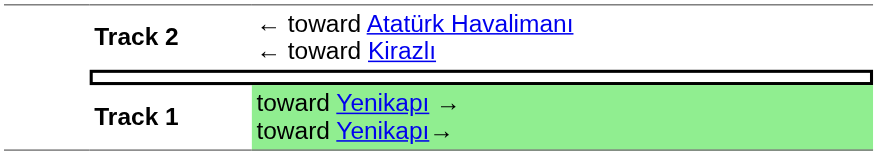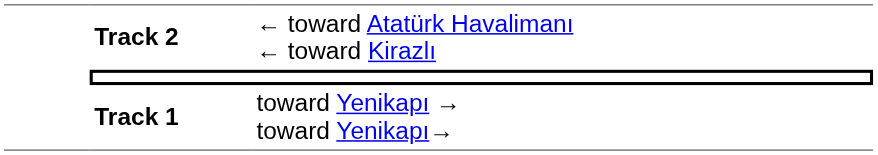(359, 116) lightgreen background -> (359, 116) no background
